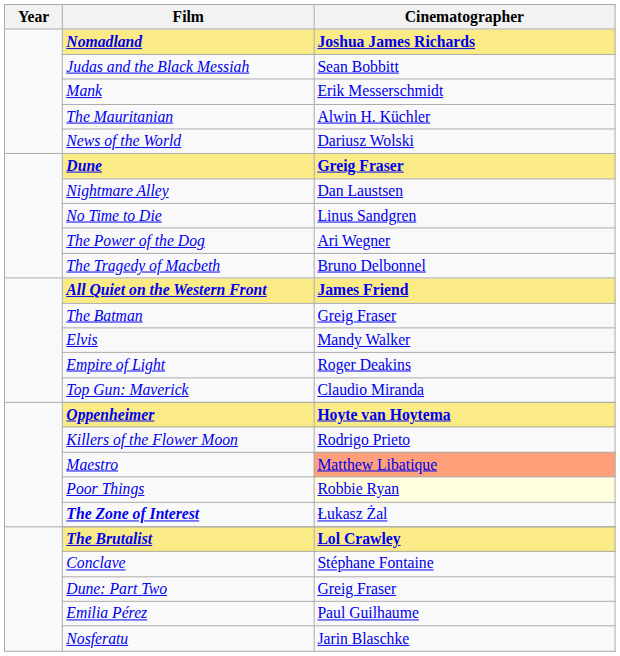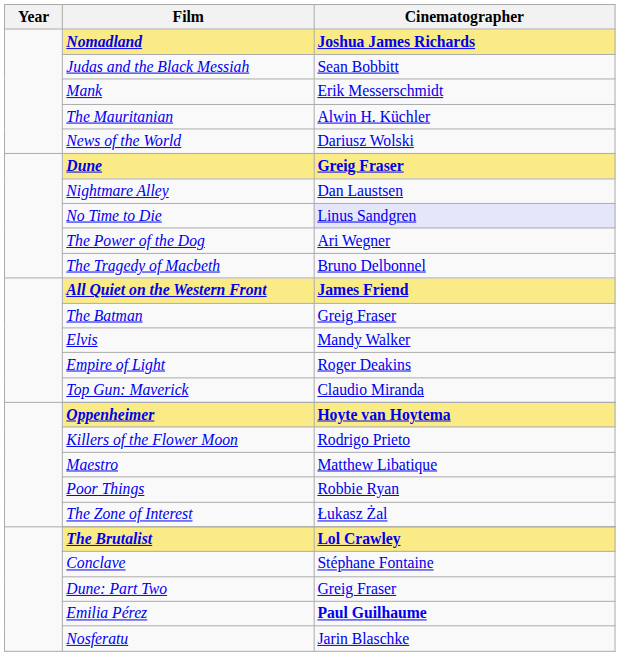(367, 215) no background -> (367, 215) lavender background
(377, 464) lightsalmon background -> (377, 464) no background
(358, 489) lightyellow background -> (358, 489) no background
(133, 514) bold -> (129, 514) normal
(368, 613) normal -> (372, 613) bold
